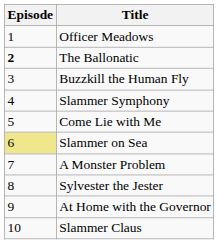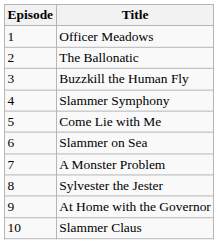(11, 57) bold -> (11, 57) normal
(11, 143) khaki background -> (11, 143) no background
